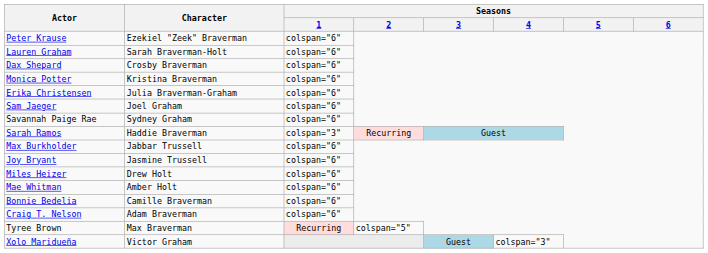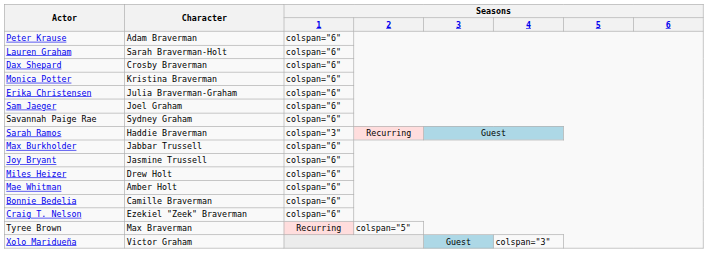(187, 38) Ezekiel "Zeek" Braverman -> (162, 38) Adam Braverman
(162, 214) Adam Braverman -> (187, 214) Ezekiel "Zeek" Braverman
